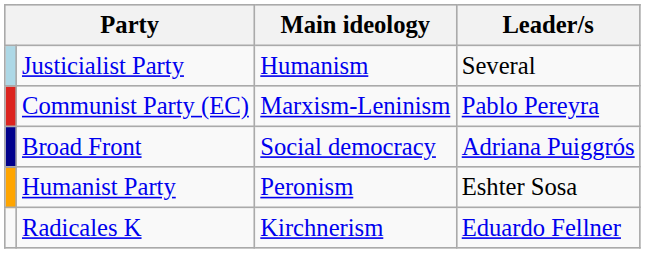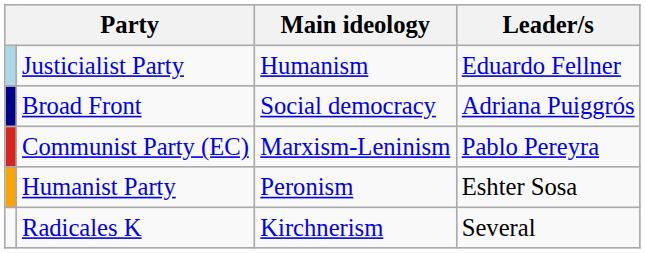(499, 65) Several -> (541, 65) Eduardo Fellner
rows swapped: (82, 146) <-> (135, 106)
(541, 227) Eduardo Fellner -> (499, 227) Several
